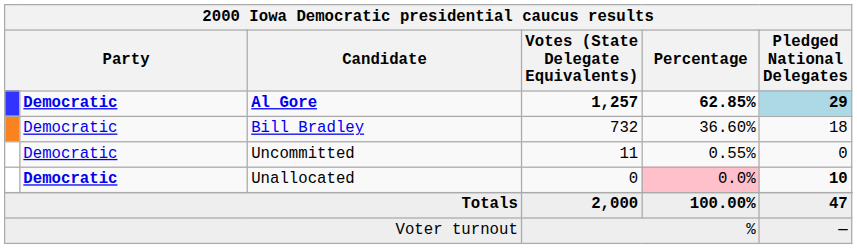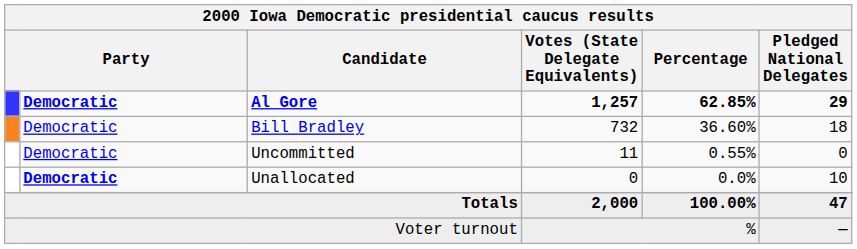(838, 104) lightblue background -> (838, 104) no background
(737, 180) pink background -> (737, 180) no background
(838, 180) bold -> (838, 180) normal
